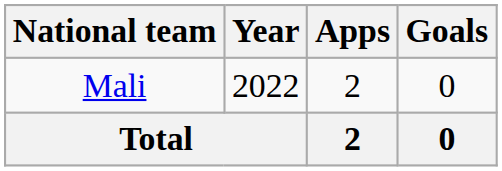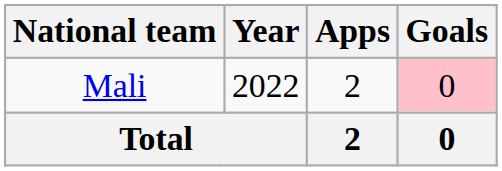(447, 84) no background -> (447, 84) pink background
